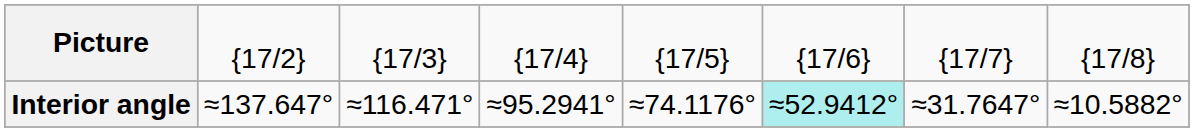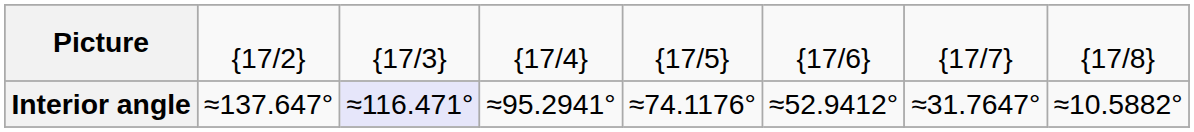(410, 103) no background -> (410, 103) lavender background
(833, 103) paleturquoise background -> (833, 103) no background
